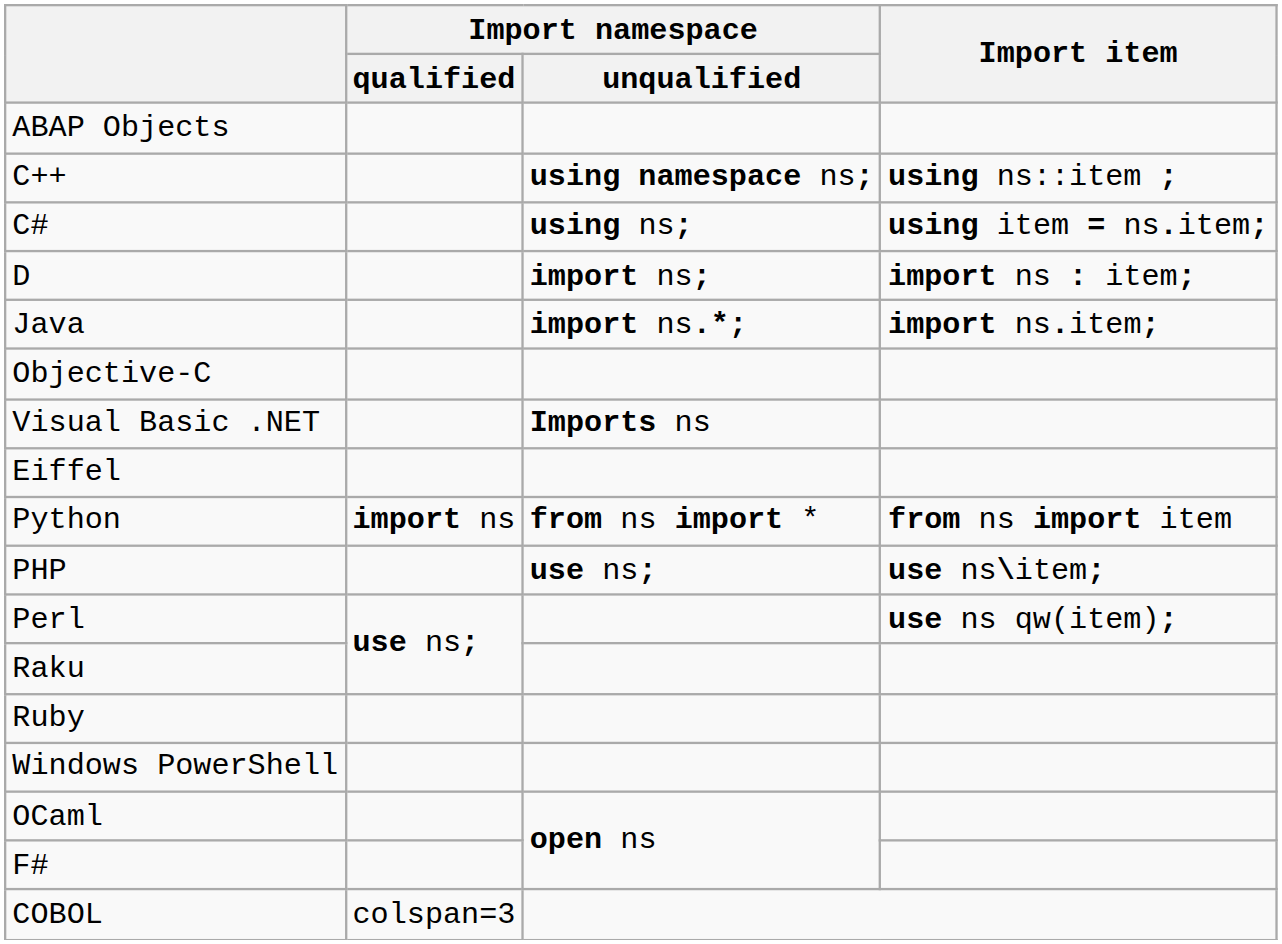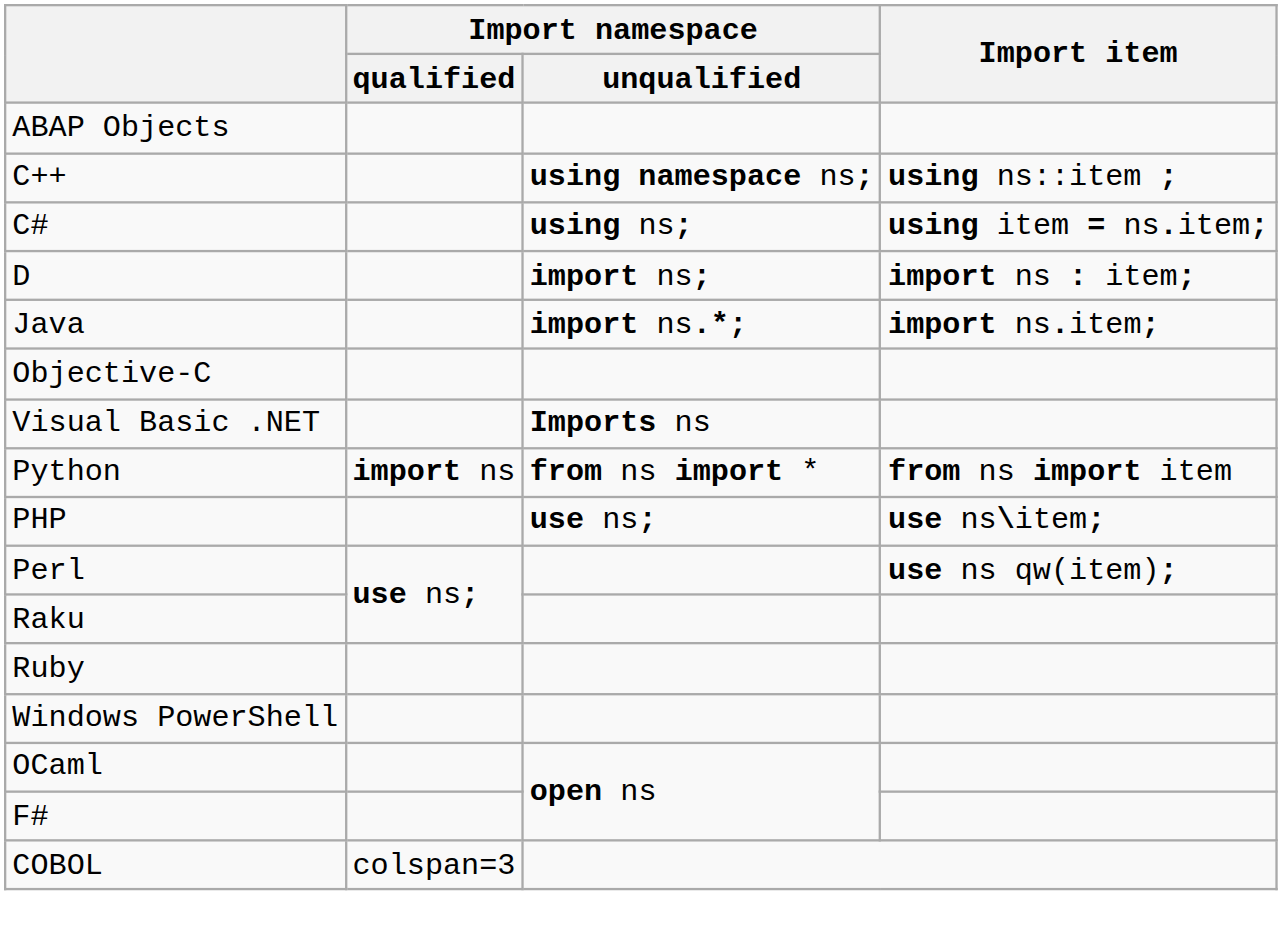- row: (67, 472)
